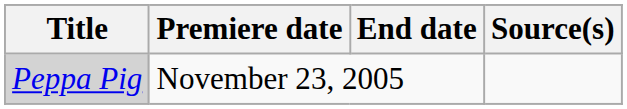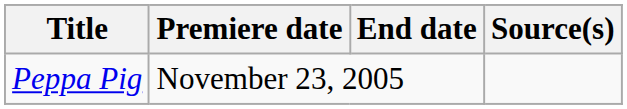(77, 78) lightgrey background -> (77, 78) no background
